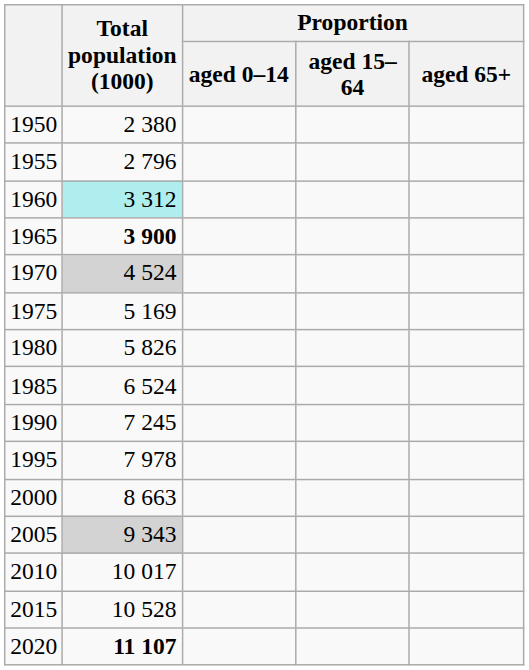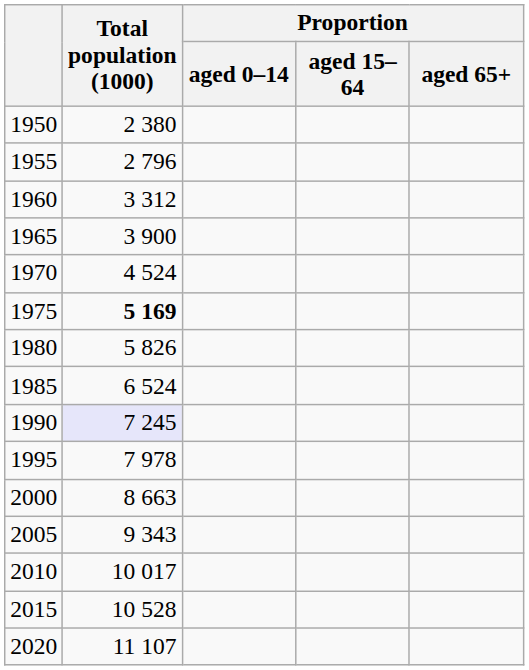(150, 198) paleturquoise background -> (150, 198) no background
(150, 236) bold -> (150, 236) normal
(150, 273) lightgrey background -> (150, 273) no background
(150, 310) normal -> (150, 310) bold
(150, 422) no background -> (150, 422) lavender background
(150, 534) lightgrey background -> (150, 534) no background
(145, 646) bold -> (145, 646) normal
